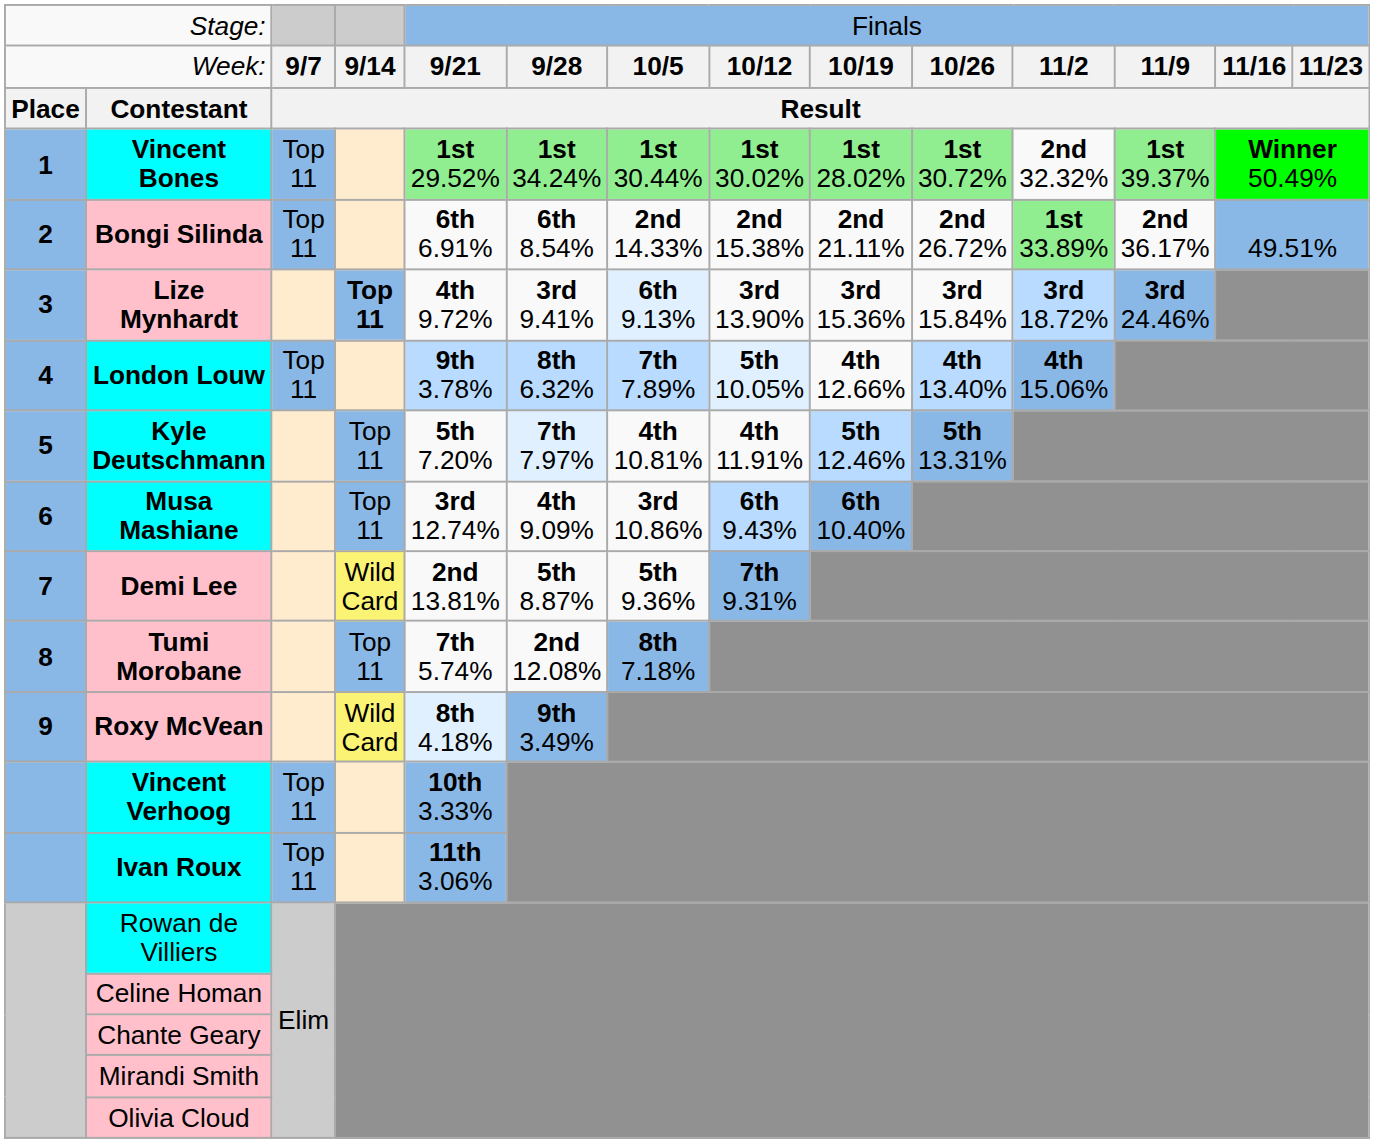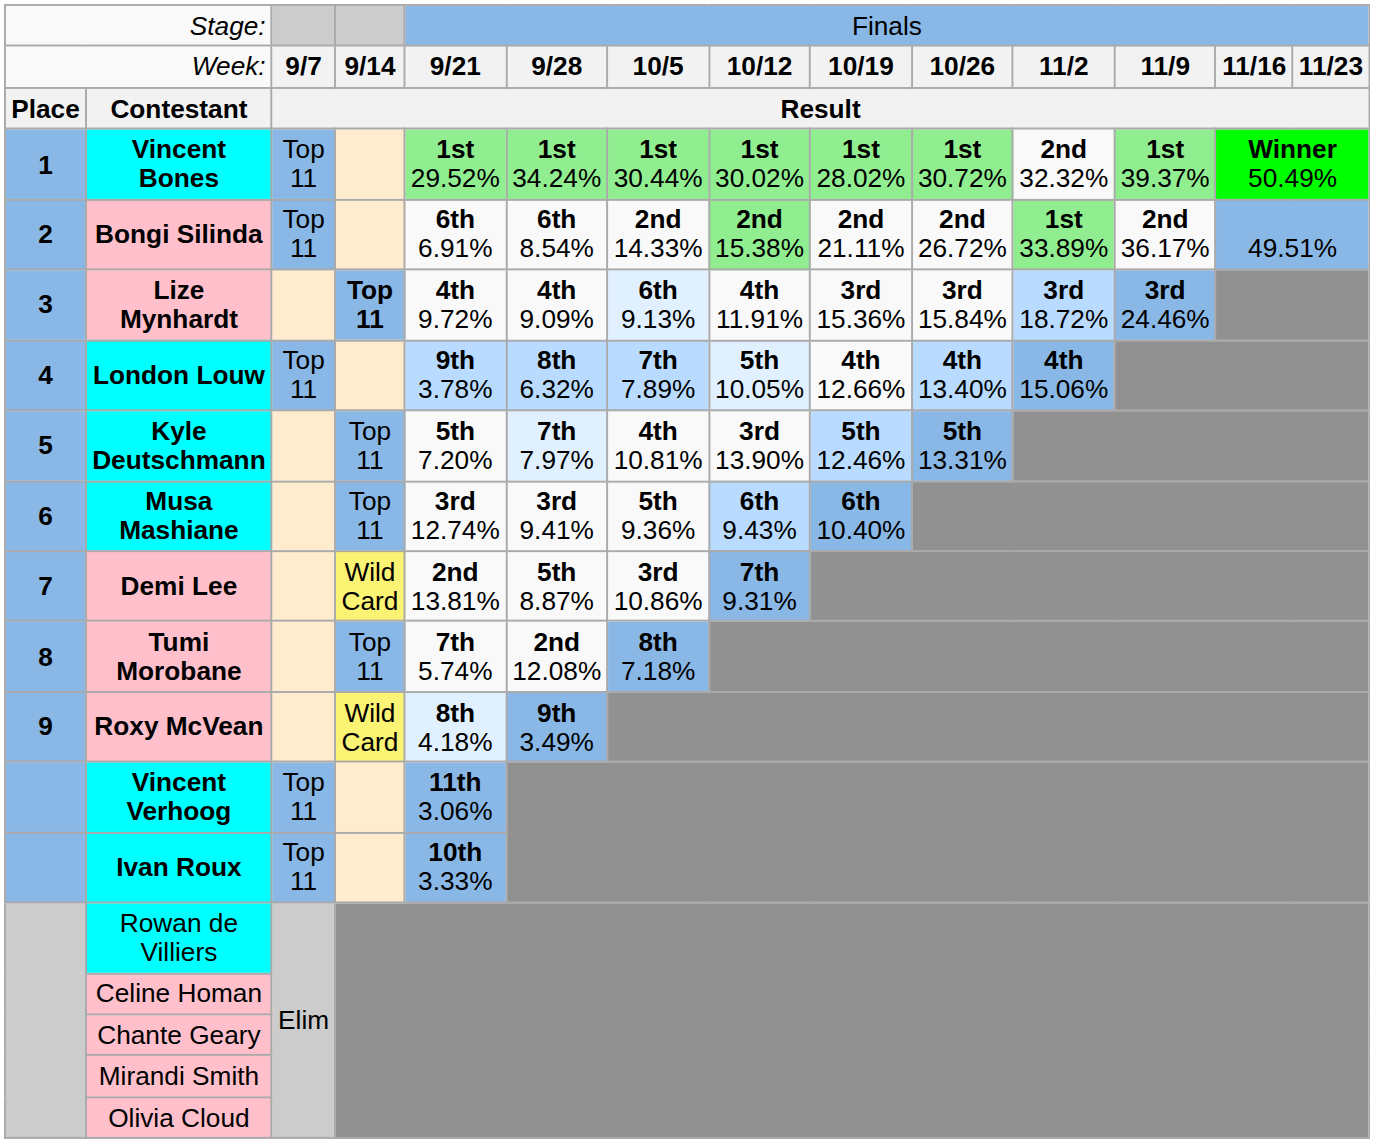(760, 234) no background -> (760, 234) lightgreen background
(557, 304) 3rd 9.41% -> (557, 304) 4th 9.09%
(760, 304) 3rd 13.90% -> (760, 304) 4th 11.91%
(760, 445) 4th 11.91% -> (760, 445) 3rd 13.90%
(557, 515) 4th 9.09% -> (557, 515) 3rd 9.41%
(658, 515) 3rd 10.86% -> (658, 515) 5th 9.36%
(658, 586) 5th 9.36% -> (658, 586) 3rd 10.86%
(455, 797) 10th 3.33% -> (455, 797) 11th 3.06%
(455, 867) 11th 3.06% -> (455, 867) 10th 3.33%
